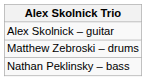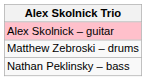(60, 31) no background -> (60, 31) pink background
